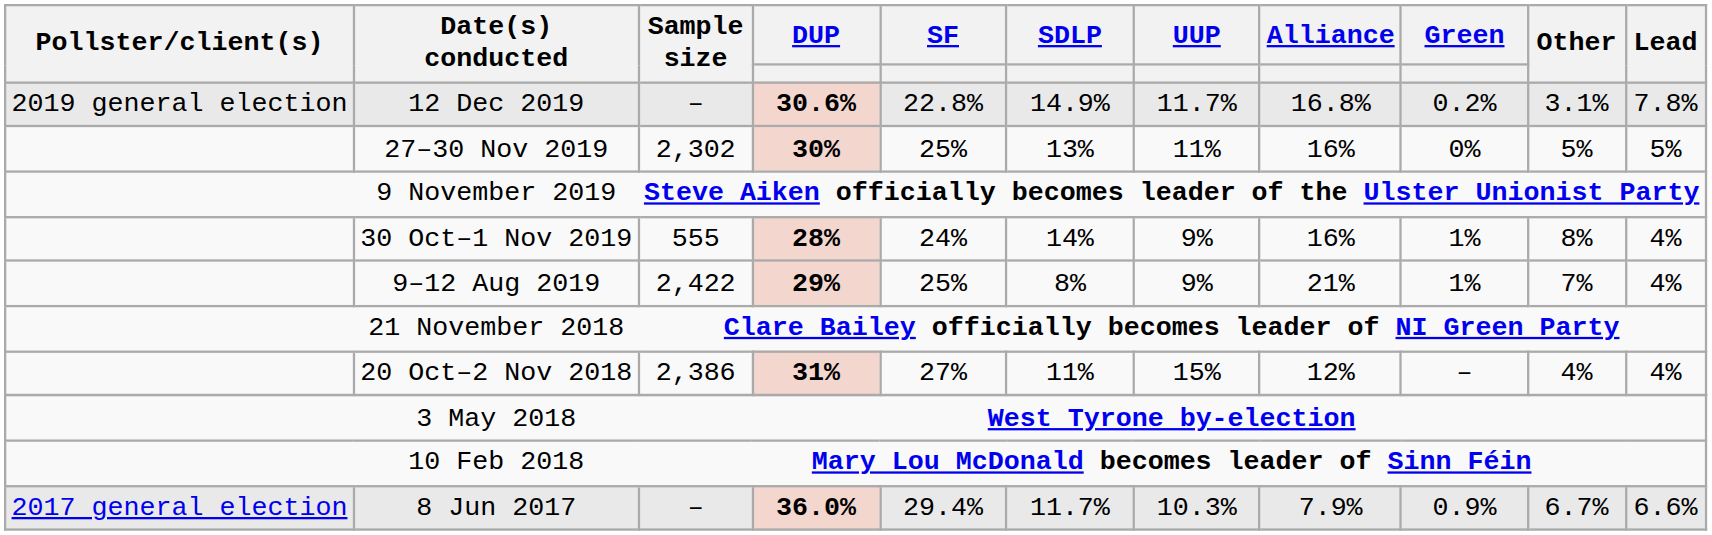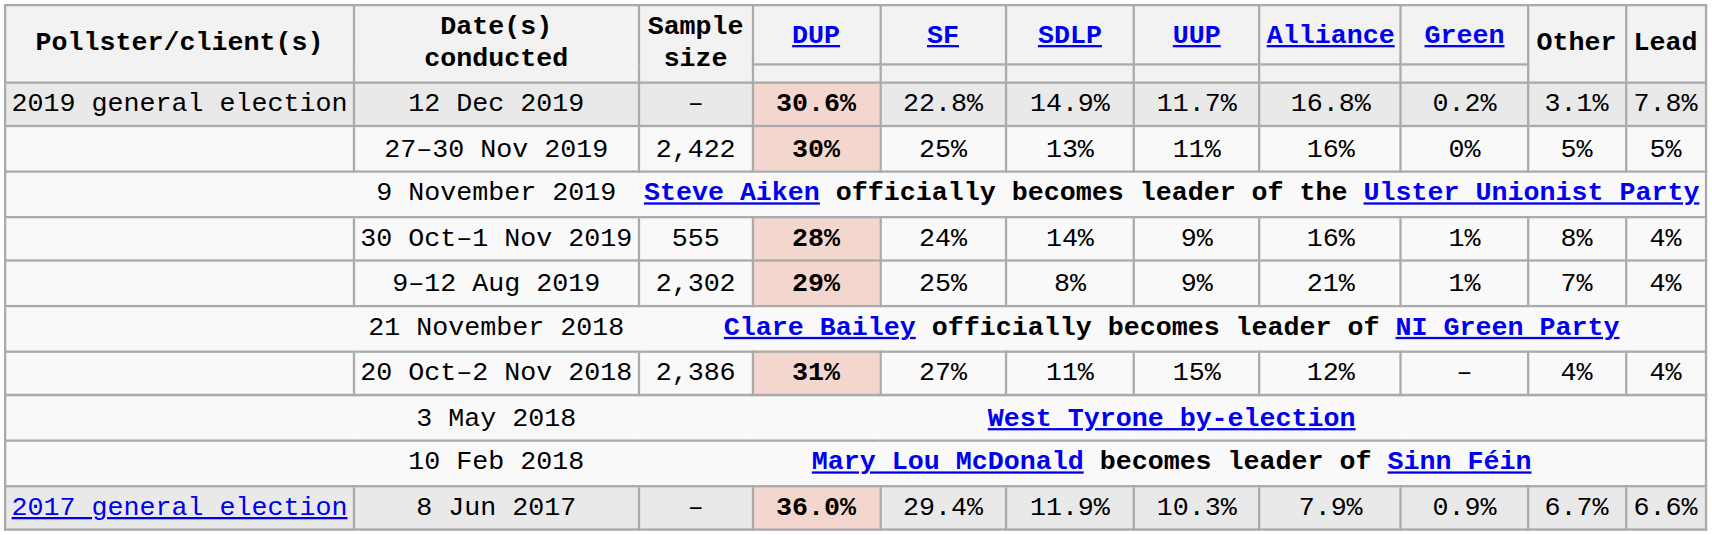(696, 149) 2,302 -> (696, 149) 2,422
(696, 283) 2,422 -> (696, 283) 2,302
(1070, 507) 11.7% -> (1070, 507) 11.9%
